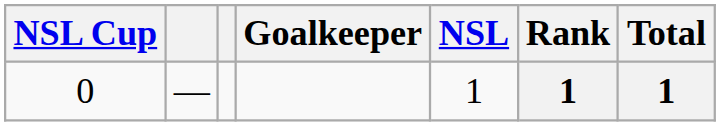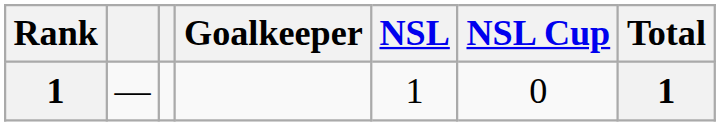columns swapped: (568, 33) <-> (85, 33)
